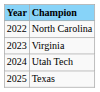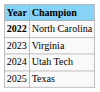(17, 28) normal -> (17, 28) bold
